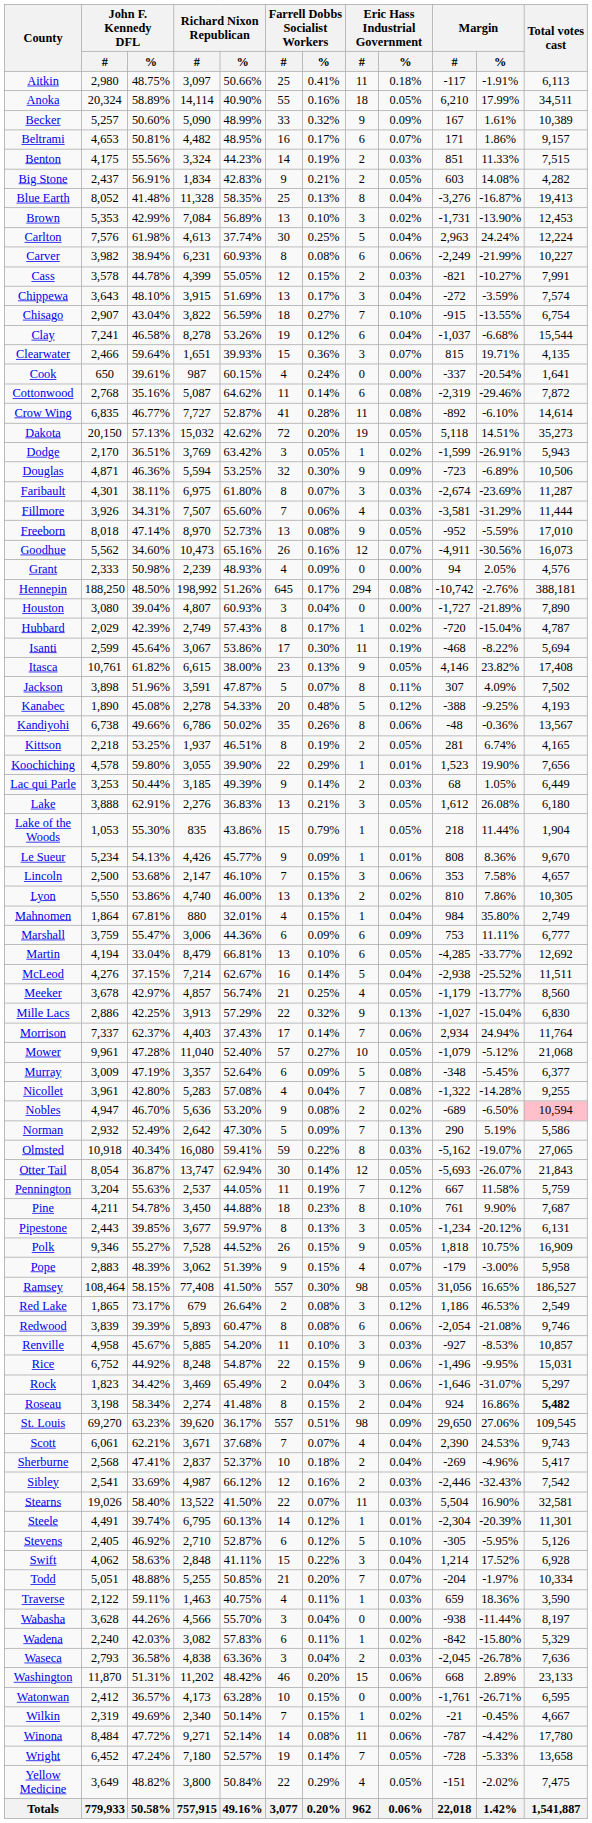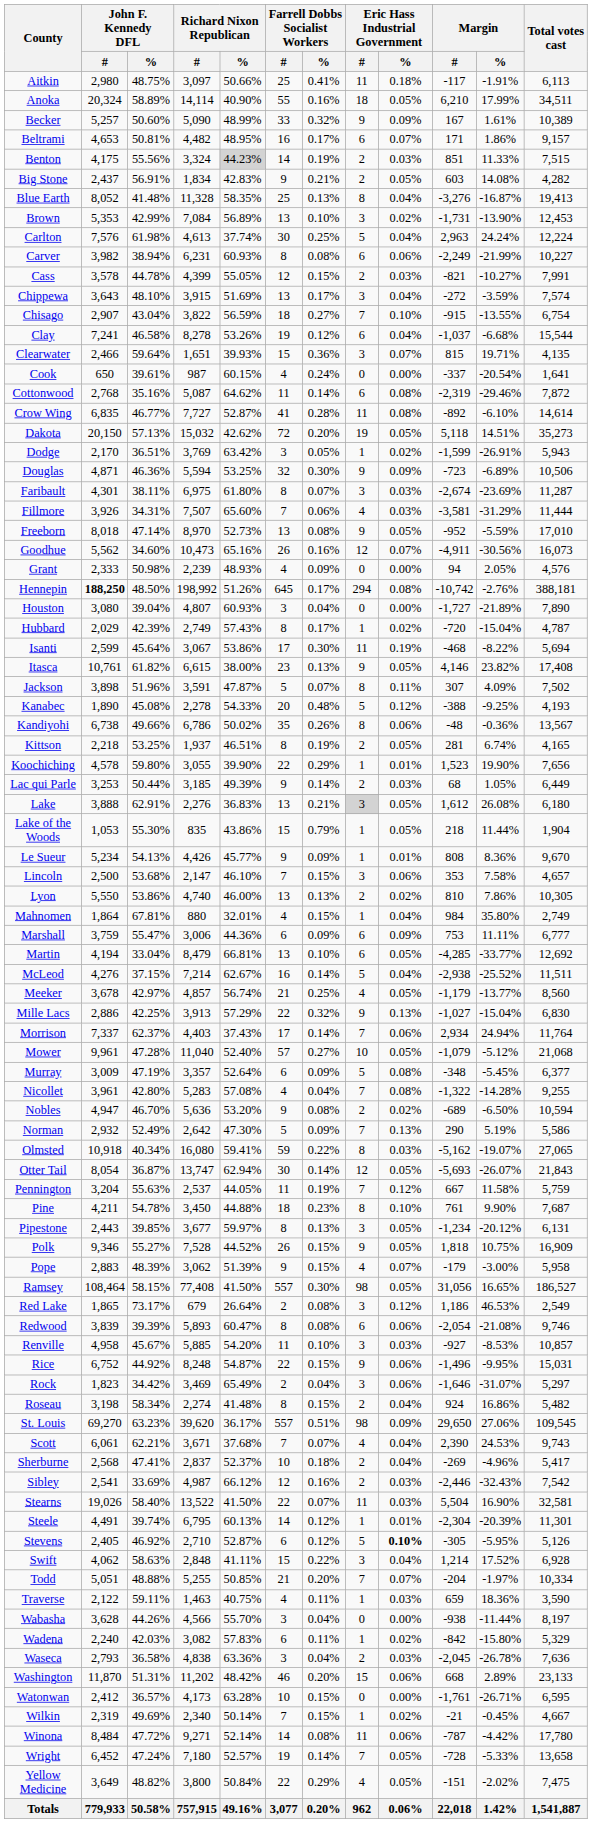(243, 159) no background -> (243, 159) lightgrey background
(105, 589) normal -> (105, 589) bold
(362, 804) no background -> (362, 804) lightgrey background
(556, 1110) pink background -> (556, 1110) no background
(556, 1404) bold -> (556, 1404) normal
(406, 1540) normal -> (406, 1540) bold
